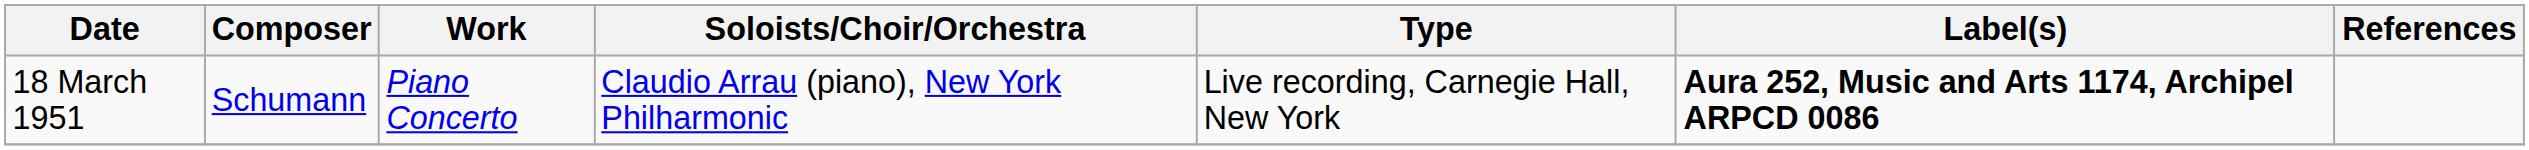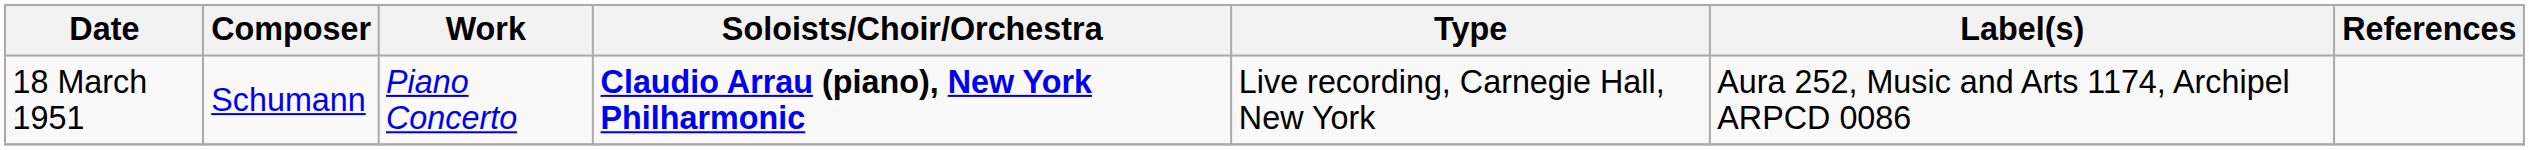(831, 99) normal -> (846, 99) bold
(1989, 99) bold -> (2004, 99) normal
